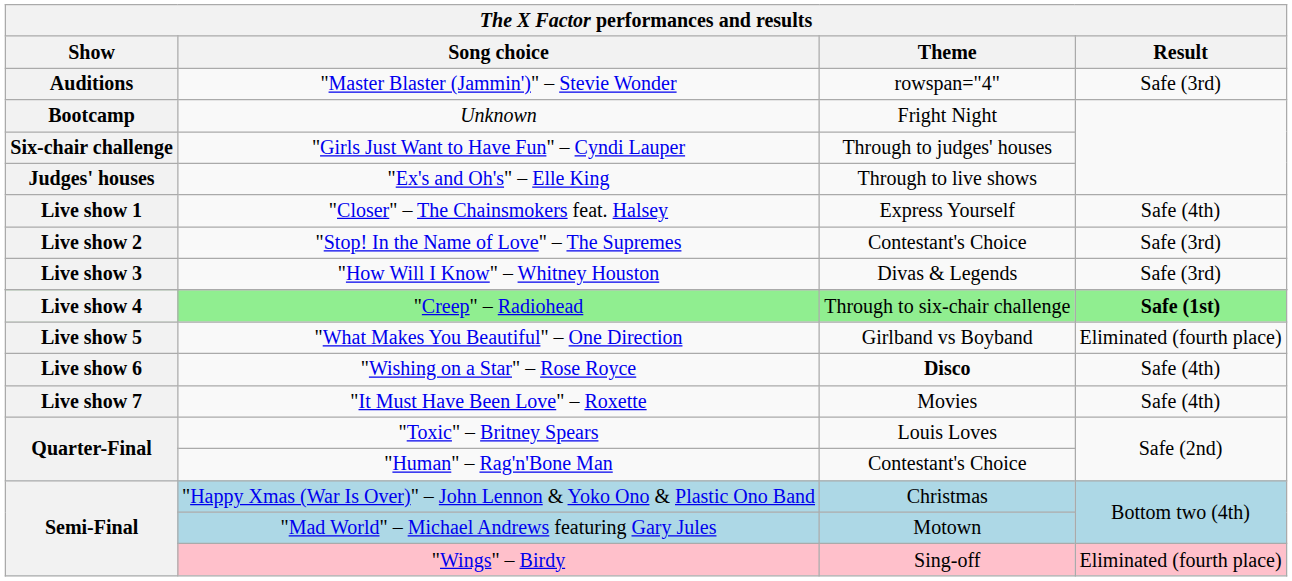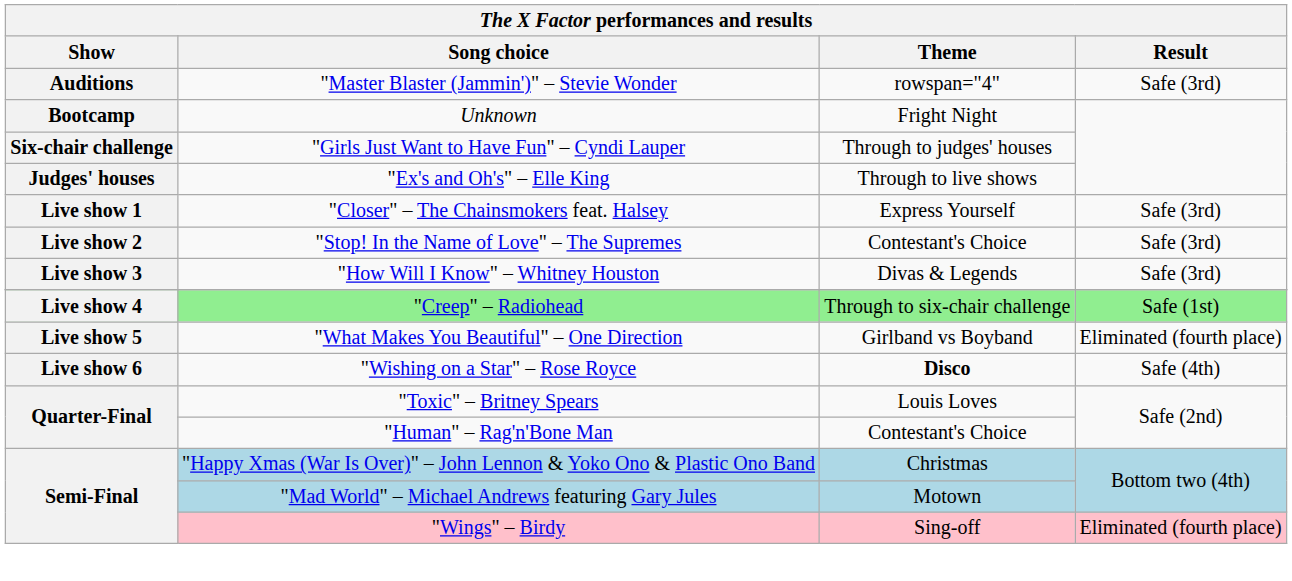(1181, 210) Safe (4th) -> (1181, 210) Safe (3rd)
(1181, 305) bold -> (1181, 305) normal
- row: (498, 400)
